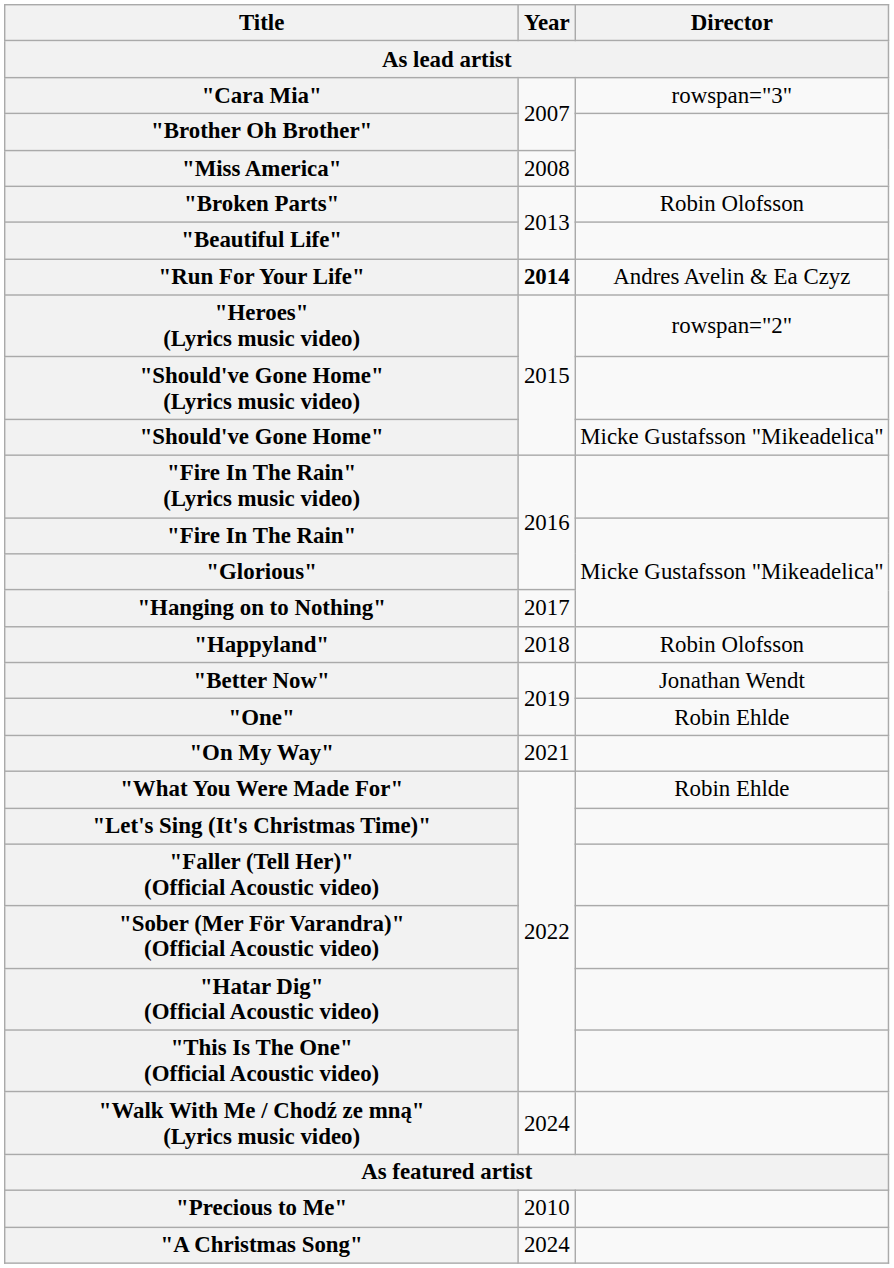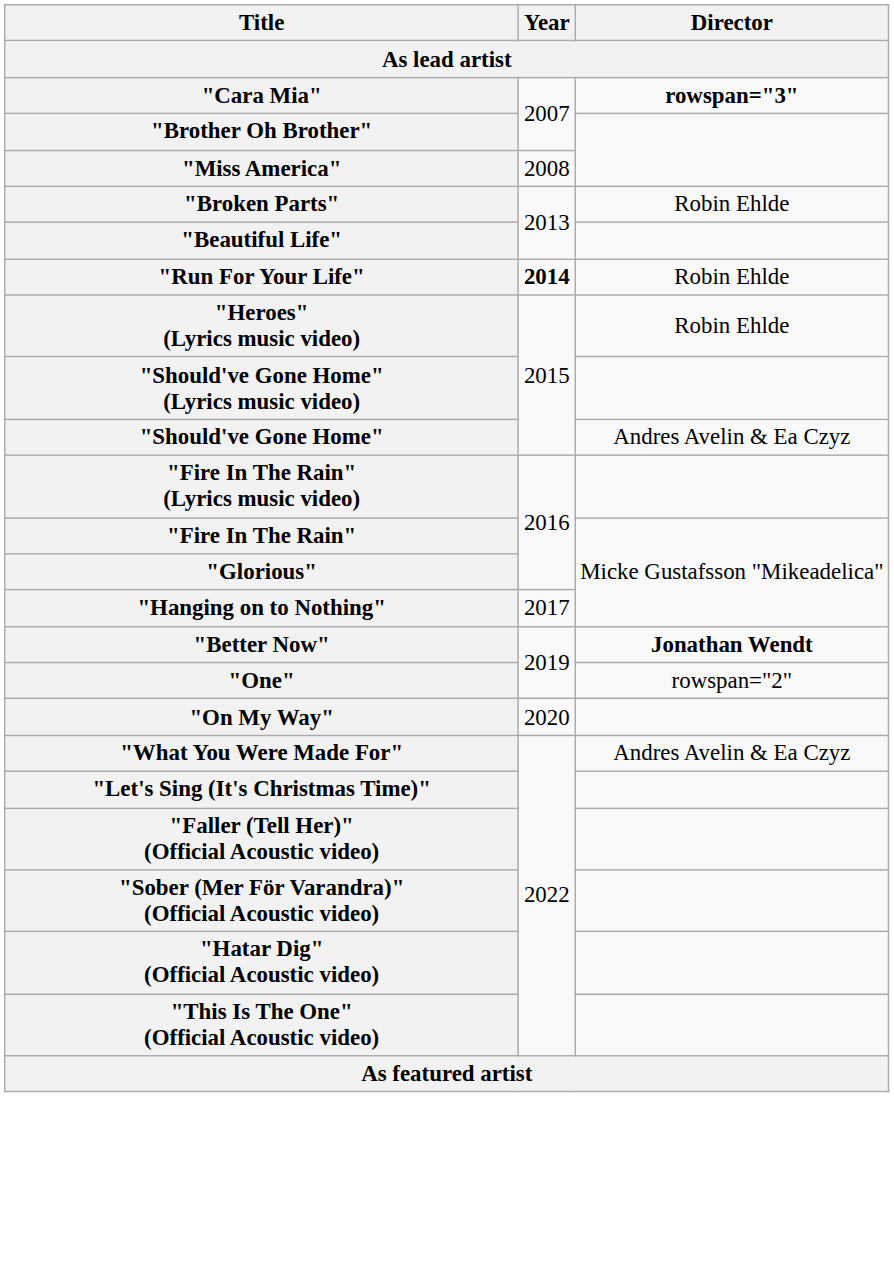(732, 95) normal -> (732, 95) bold
(732, 204) Robin Olofsson -> (732, 204) Robin Ehlde
(732, 276) Andres Avelin & Ea Czyz -> (732, 276) Robin Ehlde
(732, 325) rowspan="2" -> (732, 325) Robin Ehlde
(732, 436) Micke Gustafsson "Mikeadelica" -> (732, 436) Andres Avelin & Ea Czyz
- row: (262, 644)
(732, 680) normal -> (732, 644) bold
(732, 716) Robin Ehlde -> (732, 680) rowspan="2"
(547, 753) 2021 -> (547, 716) 2020
(732, 789) Robin Ehlde -> (732, 753) Andres Avelin & Ea Czyz
- row: (262, 1122)
- row: (262, 1208)
- row: (262, 1244)
